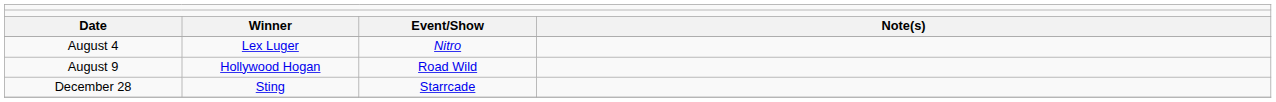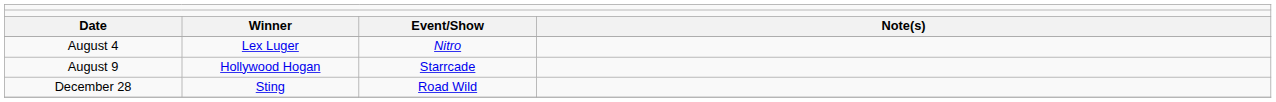(448, 67) Road Wild -> (448, 67) Starrcade
(448, 87) Starrcade -> (448, 87) Road Wild
